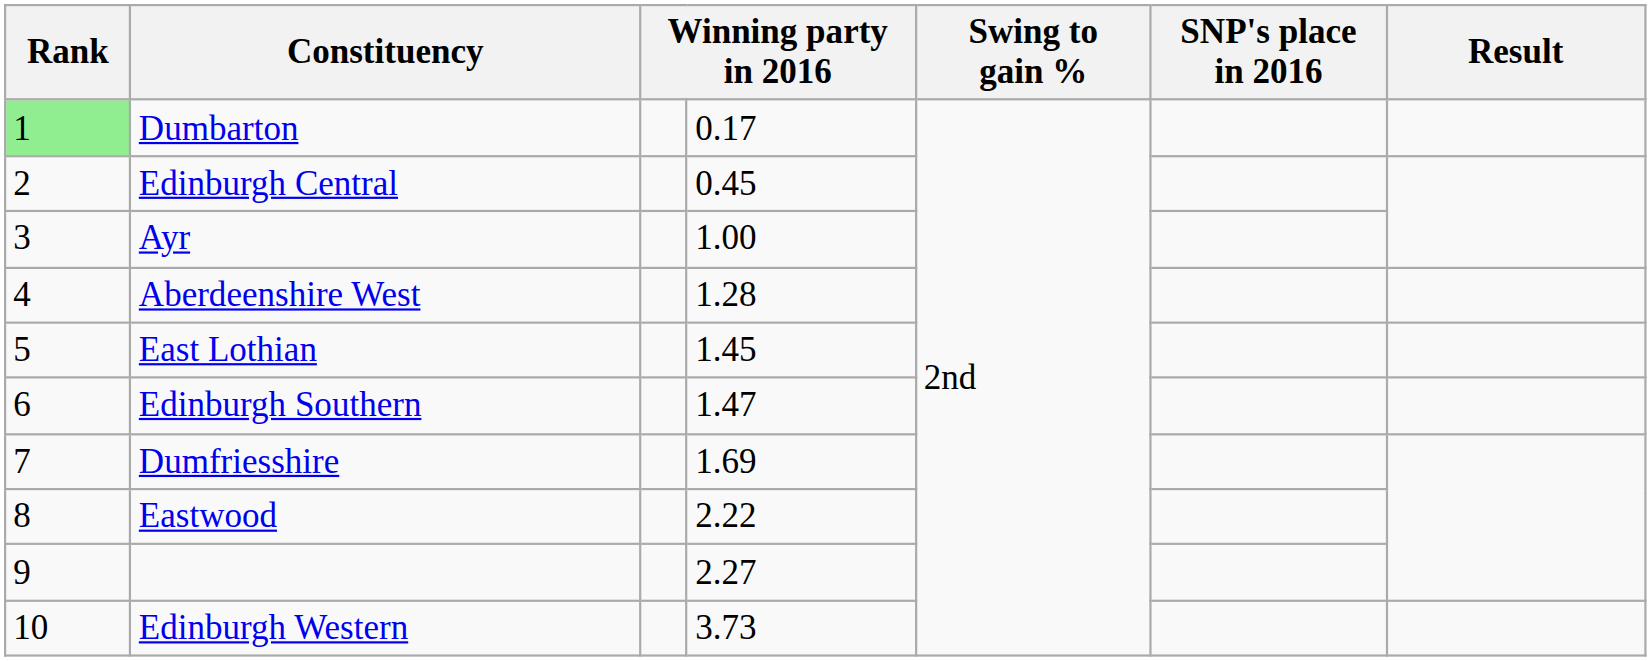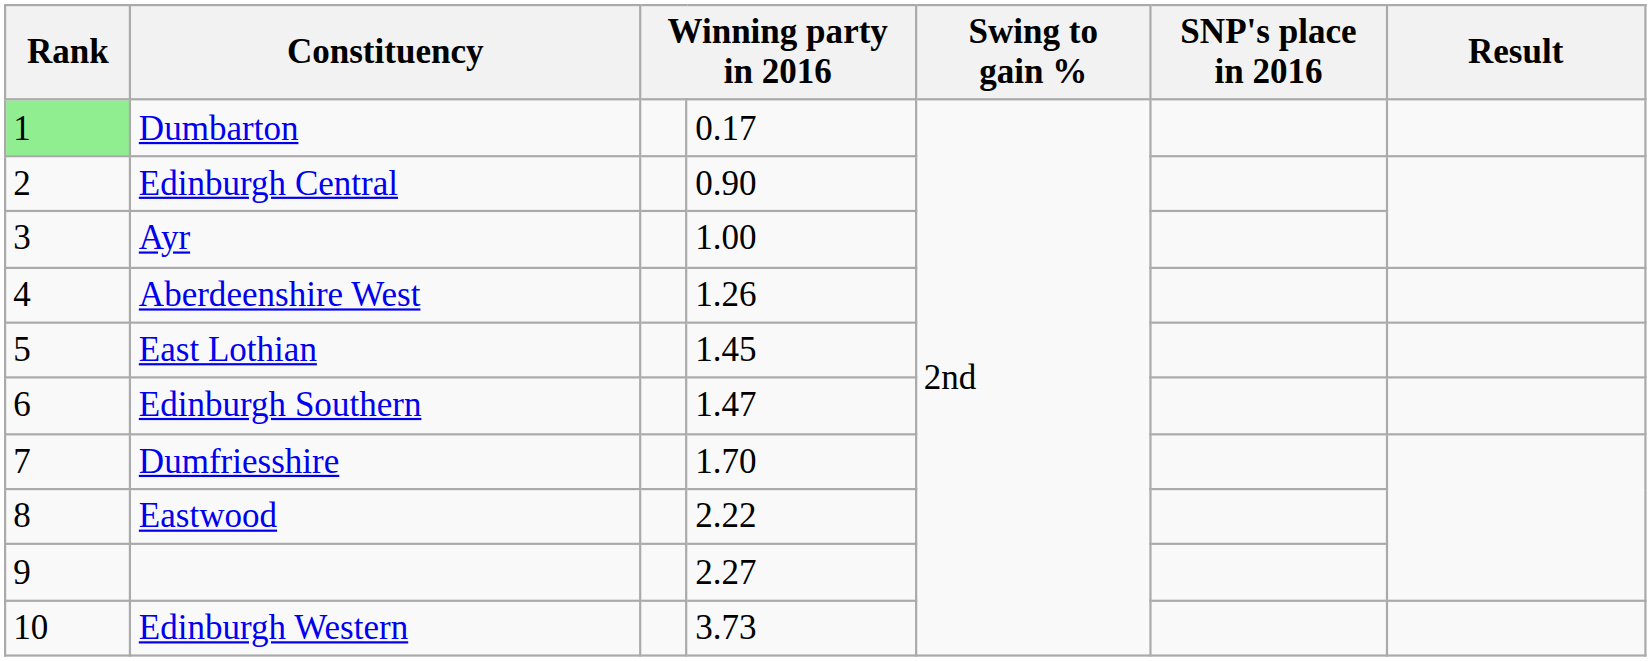(726, 182) 0.45 -> (726, 182) 0.90
(726, 293) 1.28 -> (726, 293) 1.26
(726, 460) 1.69 -> (726, 460) 1.70
